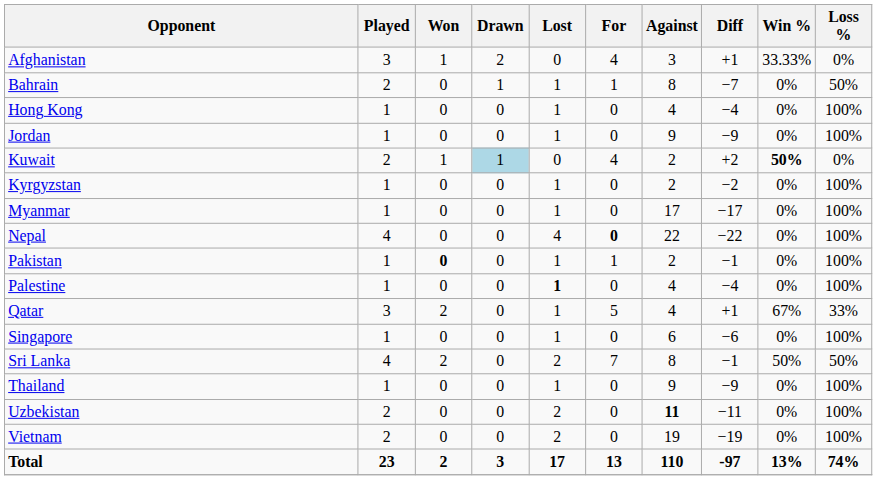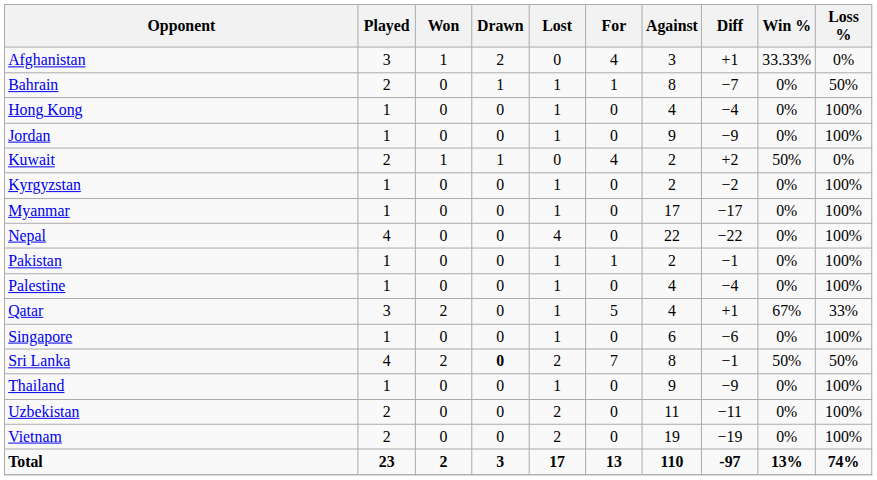(500, 160) lightblue background -> (500, 160) no background
(787, 160) bold -> (787, 160) normal
(614, 235) bold -> (614, 235) normal
(443, 260) bold -> (443, 260) normal
(557, 286) bold -> (557, 286) normal
(500, 361) normal -> (500, 361) bold
(672, 411) bold -> (672, 411) normal
